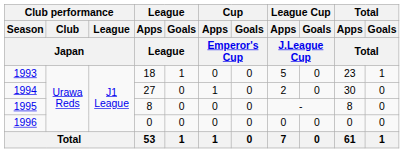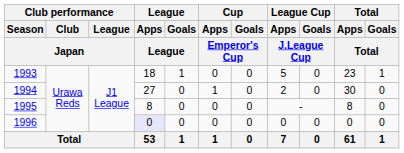(149, 123) no background -> (149, 123) lavender background
